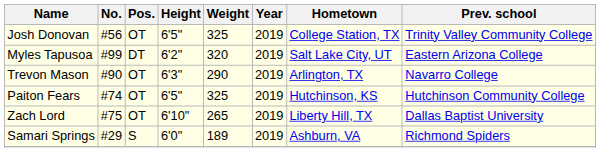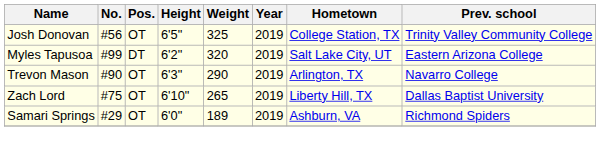- row: (44, 95)
(132, 136) S -> (137, 116) OT
